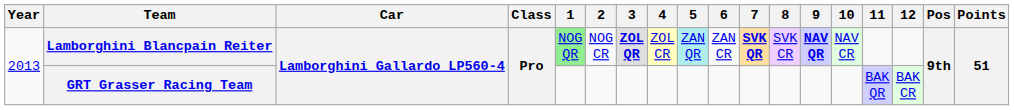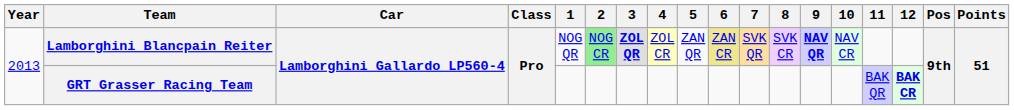(570, 46) lightgreen background -> (570, 46) no background
(601, 46) no background -> (601, 46) lightgreen background
(693, 46) paleturquoise background -> (693, 46) no background
(724, 46) no background -> (724, 46) khaki background
(755, 46) bold -> (755, 46) normal
(908, 85) normal -> (908, 85) bold
